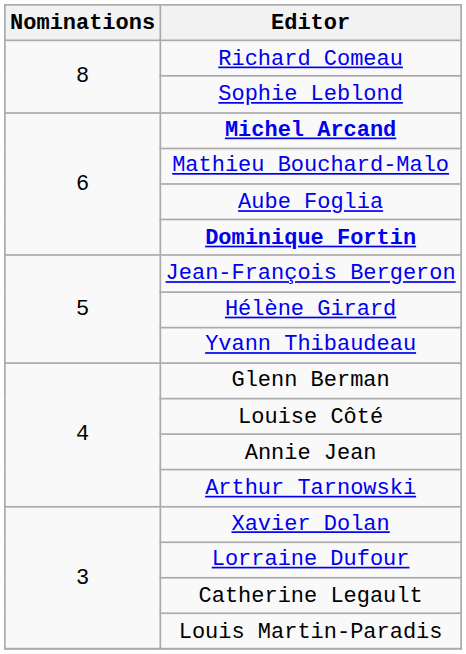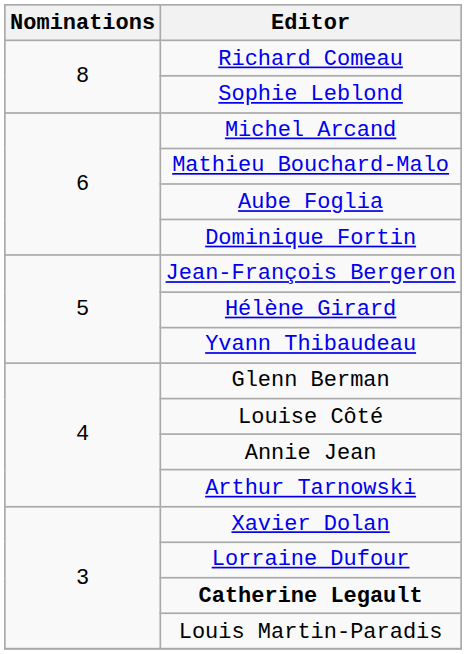(311, 130) bold -> (311, 130) normal
(311, 238) bold -> (311, 238) normal
(311, 596) normal -> (311, 596) bold
